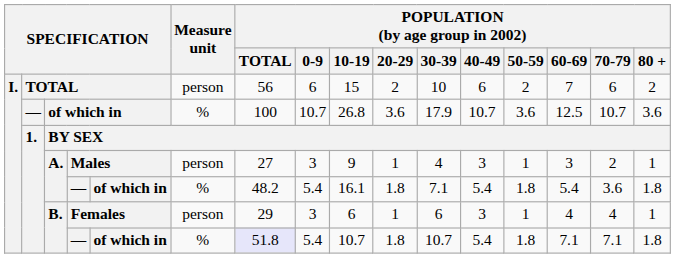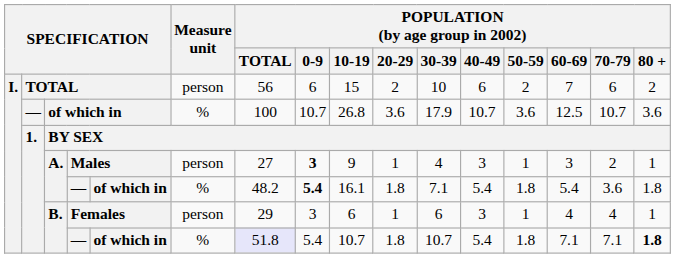(313, 163) normal -> (313, 163) bold
(313, 188) normal -> (313, 188) bold
(652, 239) normal -> (652, 239) bold
